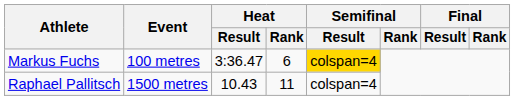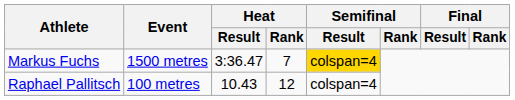(163, 61) 100 metres -> (167, 61) 1500 metres
(287, 61) 6 -> (287, 61) 7
(167, 84) 1500 metres -> (163, 84) 100 metres
(287, 84) 11 -> (287, 84) 12
